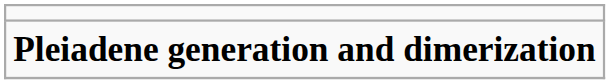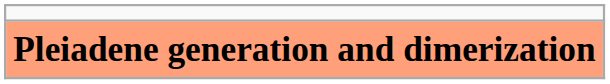(304, 48) no background -> (304, 48) lightsalmon background
